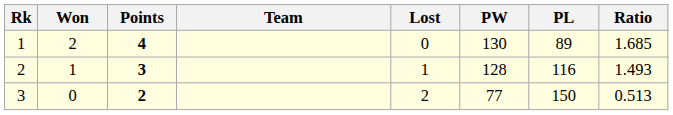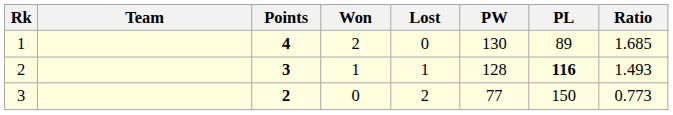columns swapped: (283, 17) <-> (73, 17)
(564, 69) normal -> (564, 69) bold
(633, 95) 0.513 -> (633, 95) 0.773
